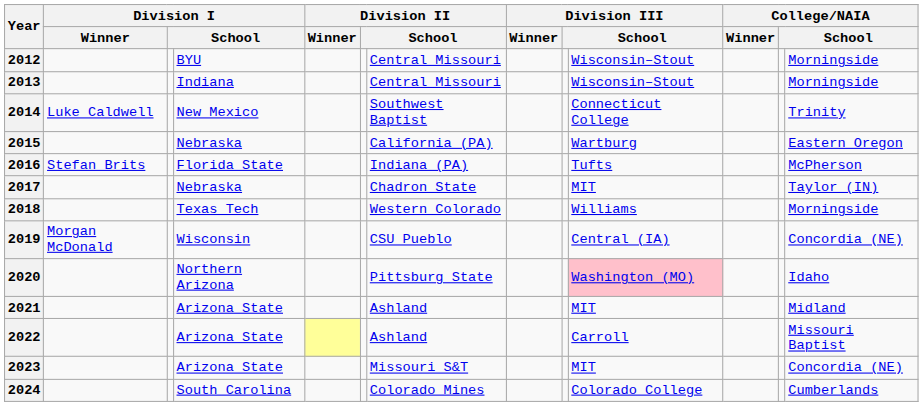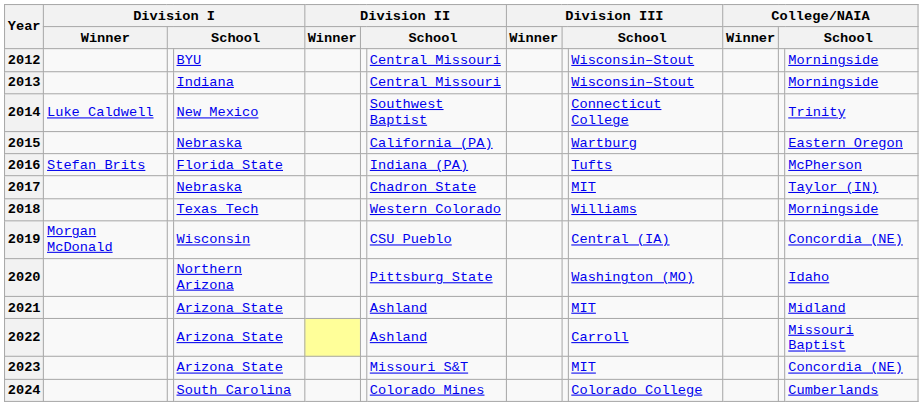(633, 277) pink background -> (633, 277) no background
